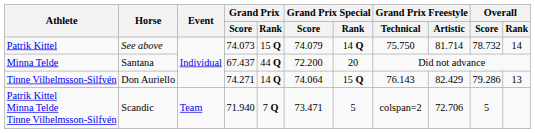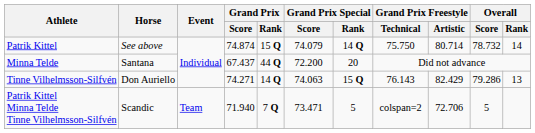(241, 46) 74.073 -> (241, 46) 74.874
(449, 46) 81.714 -> (449, 46) 80.714
(309, 79) 74.064 -> (309, 79) 74.063
